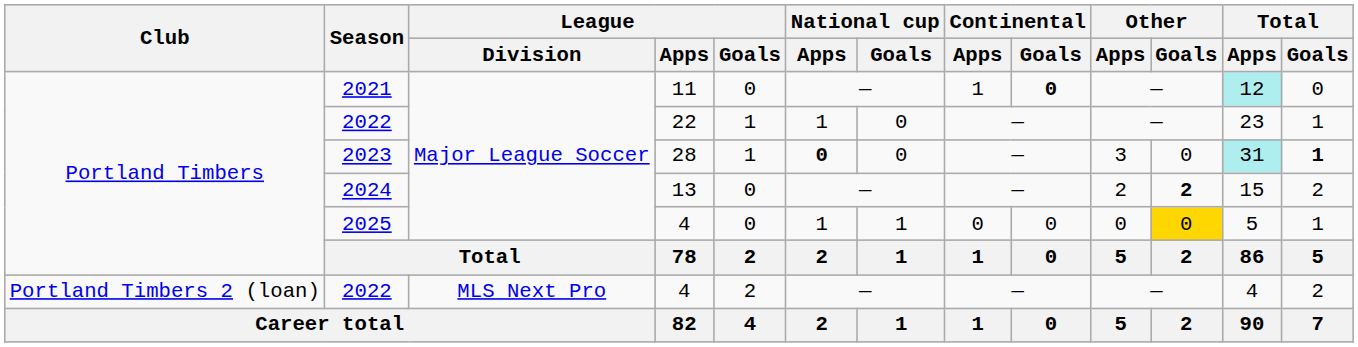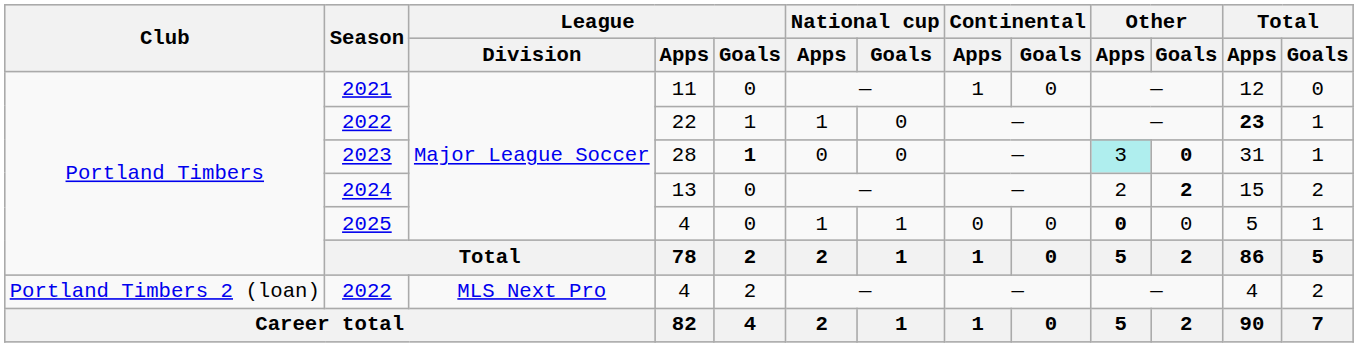(1051, 89) bold -> (1051, 89) normal
(1252, 89) paleturquoise background -> (1252, 89) no background
(1252, 123) normal -> (1252, 123) bold
(750, 156) normal -> (750, 156) bold
(822, 156) bold -> (822, 156) normal
(1121, 156) no background -> (1121, 156) paleturquoise background
(1186, 156) normal -> (1186, 156) bold
(1252, 156) paleturquoise background -> (1252, 156) no background
(1318, 156) bold -> (1318, 156) normal
(1121, 224) normal -> (1121, 224) bold
(1186, 224) gold background -> (1186, 224) no background
